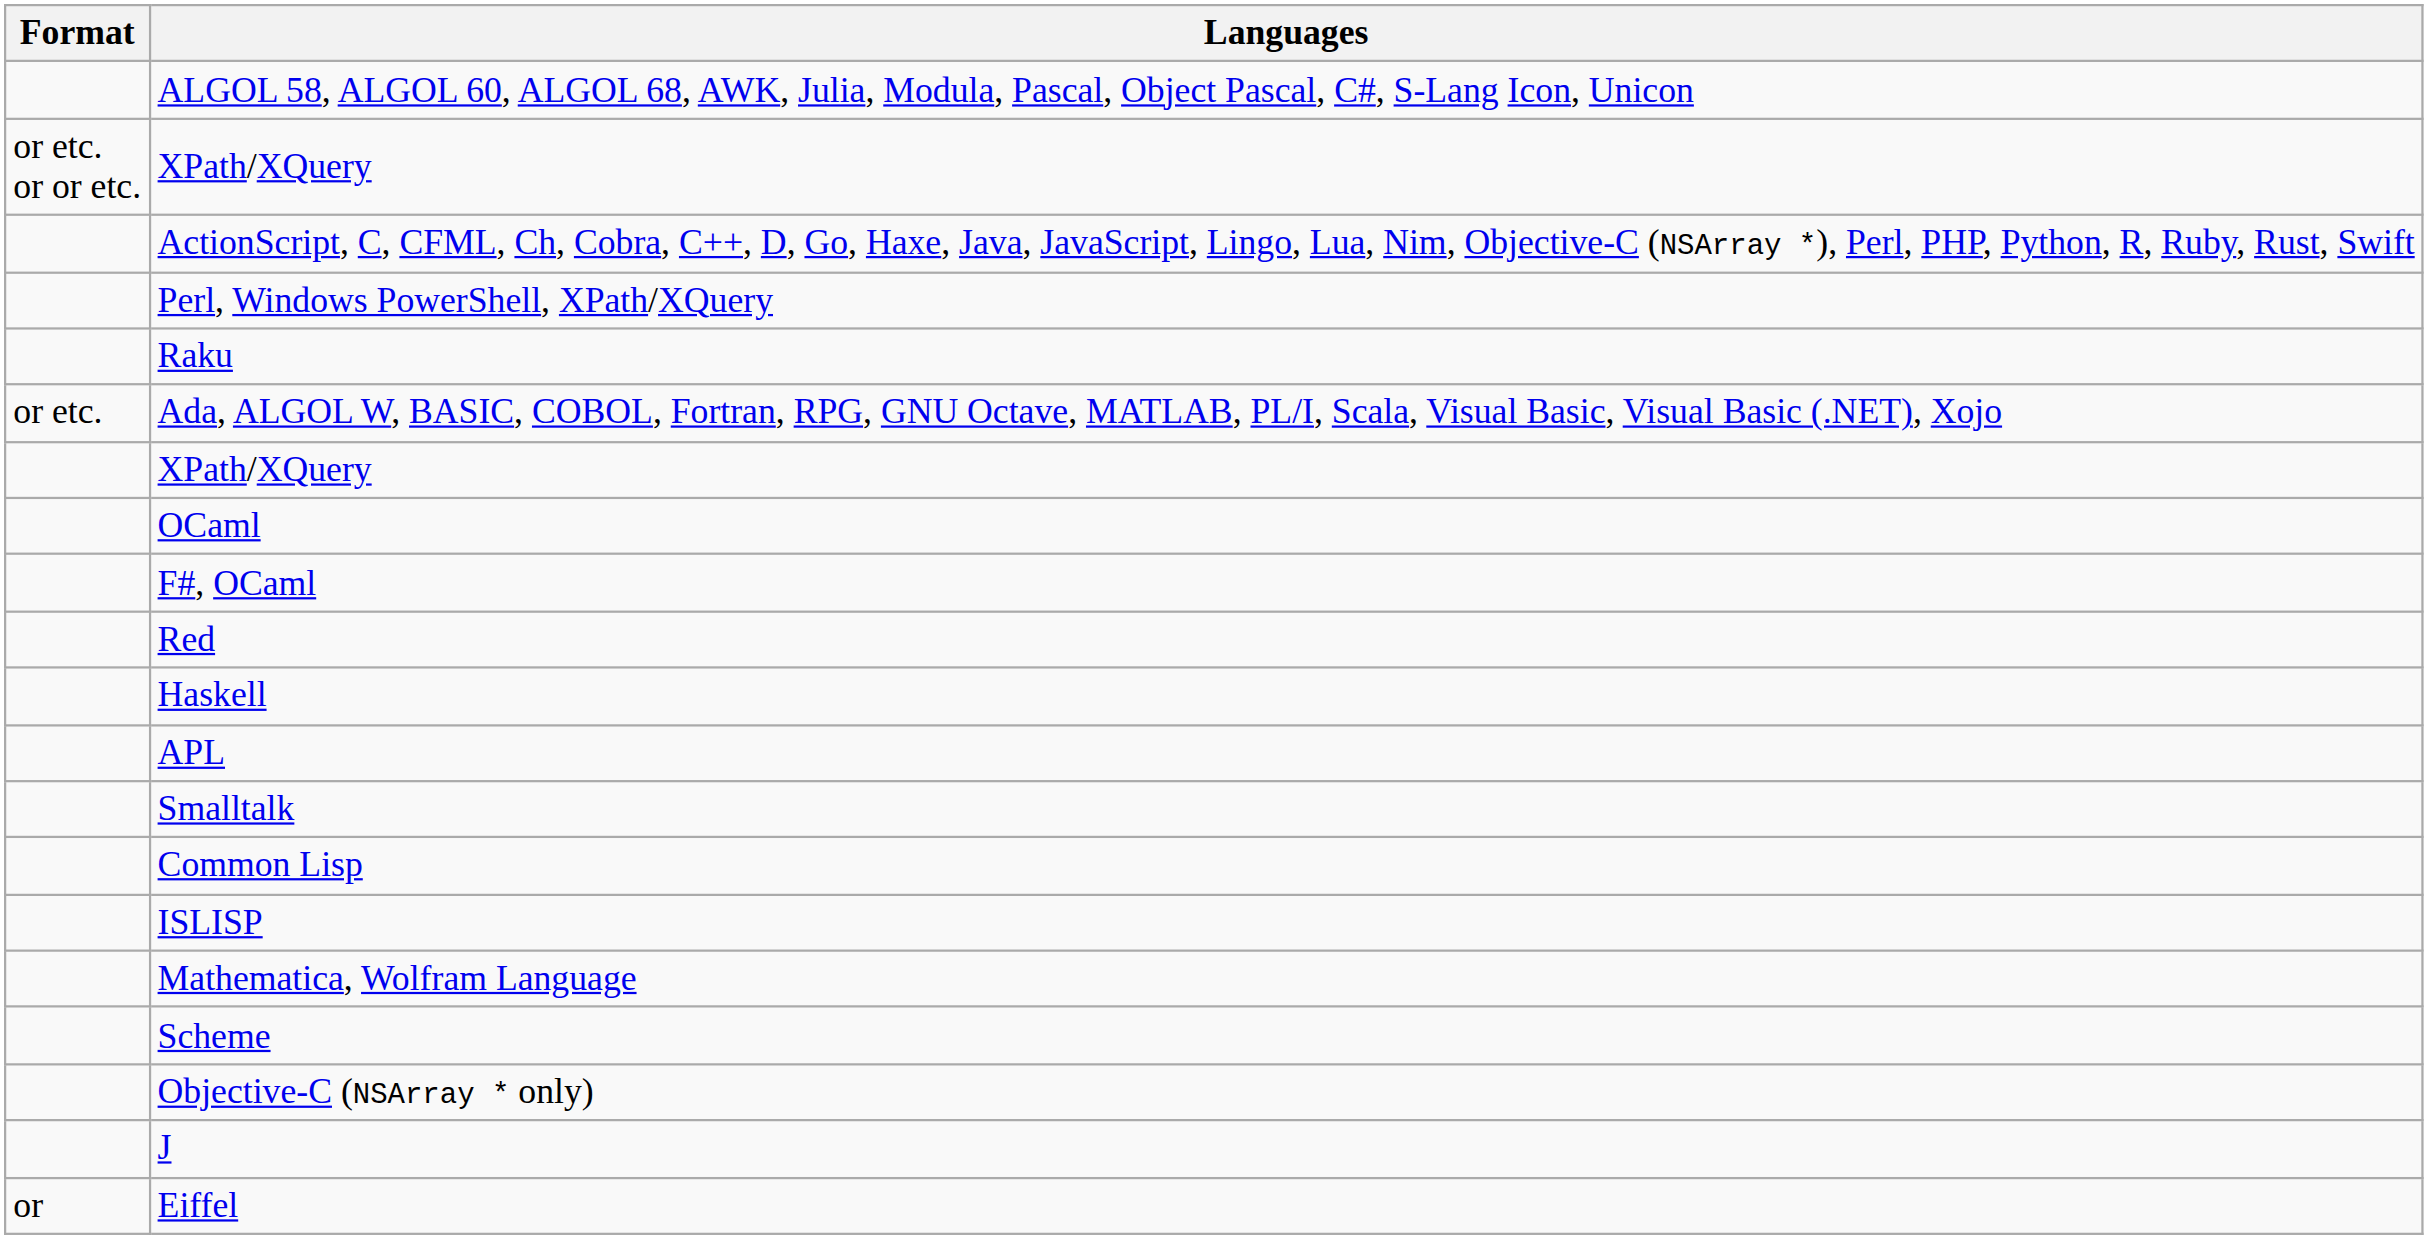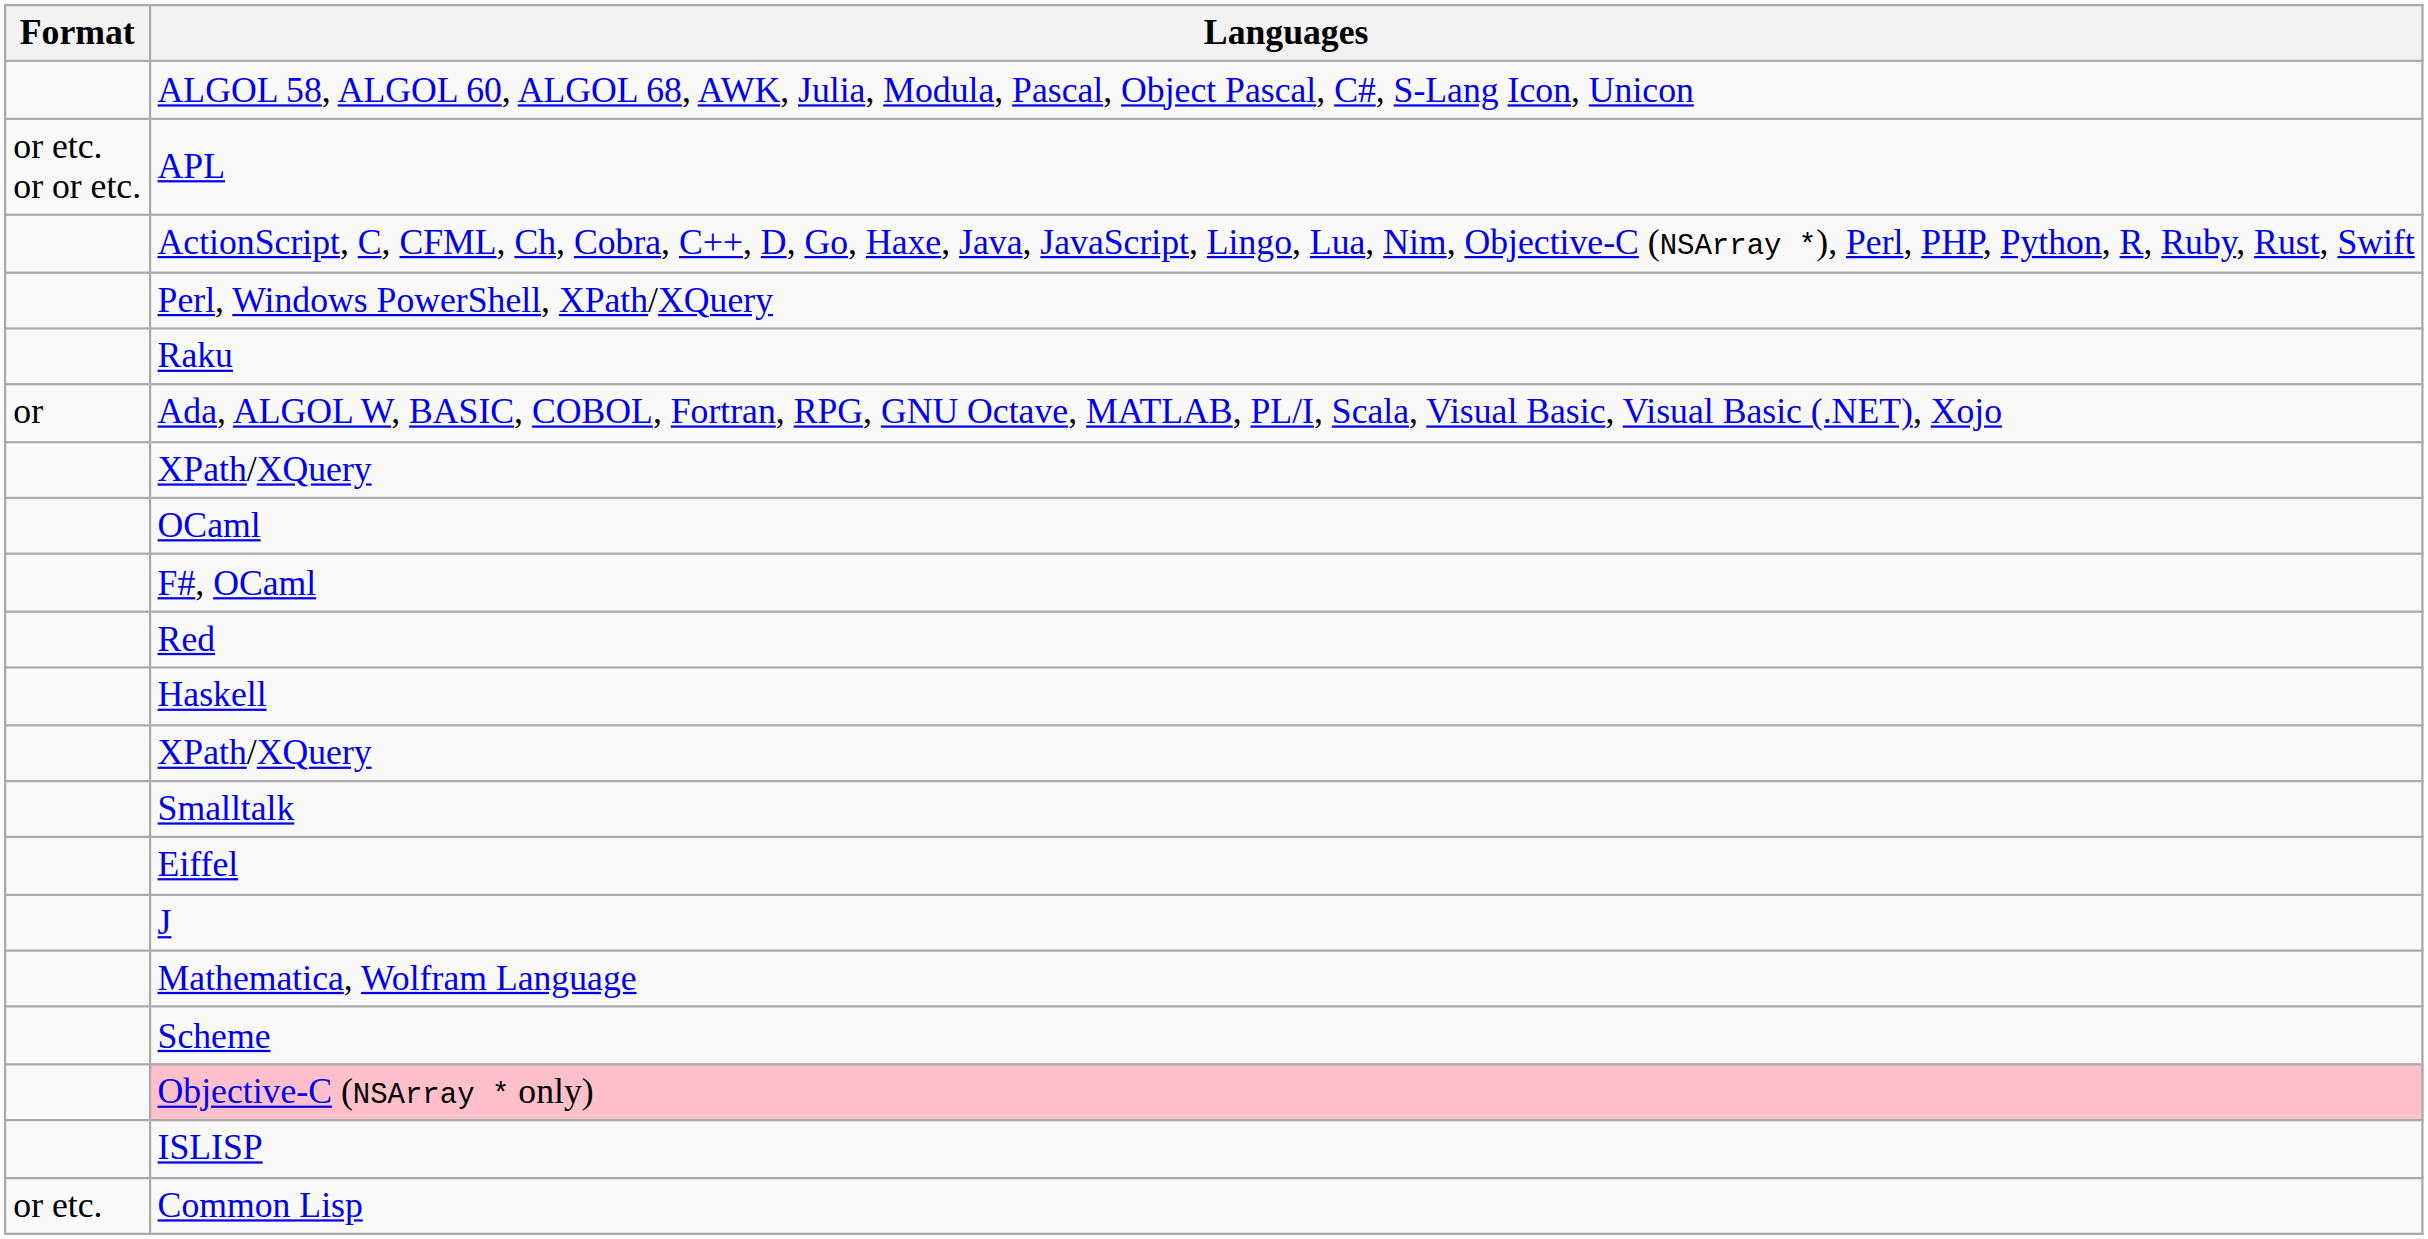(265, 166) XPath/XQuery -> (191, 166) APL
(58, 412) or etc. -> (28, 412) or
(191, 751) APL -> (265, 751) XPath/XQuery
(260, 865) Common Lisp -> (198, 865) Eiffel
(210, 921) ISLISP -> (165, 921) J
(376, 1092) no background -> (376, 1092) pink background
(165, 1148) J -> (210, 1148) ISLISP
(28, 1204) or -> (58, 1204) or etc.
(198, 1204) Eiffel -> (260, 1204) Common Lisp
